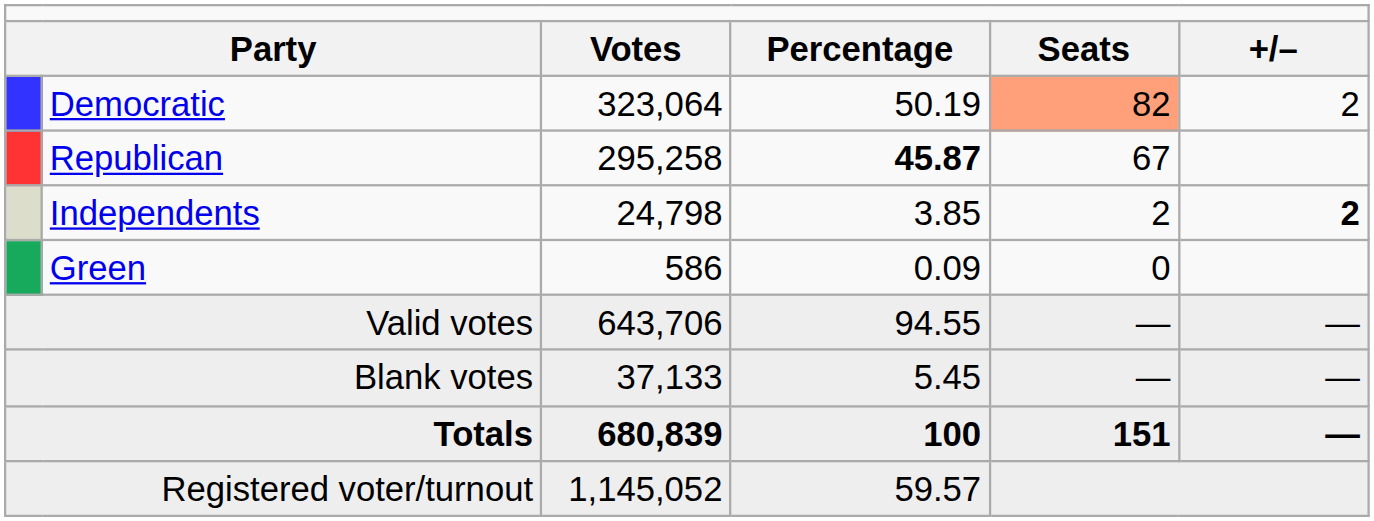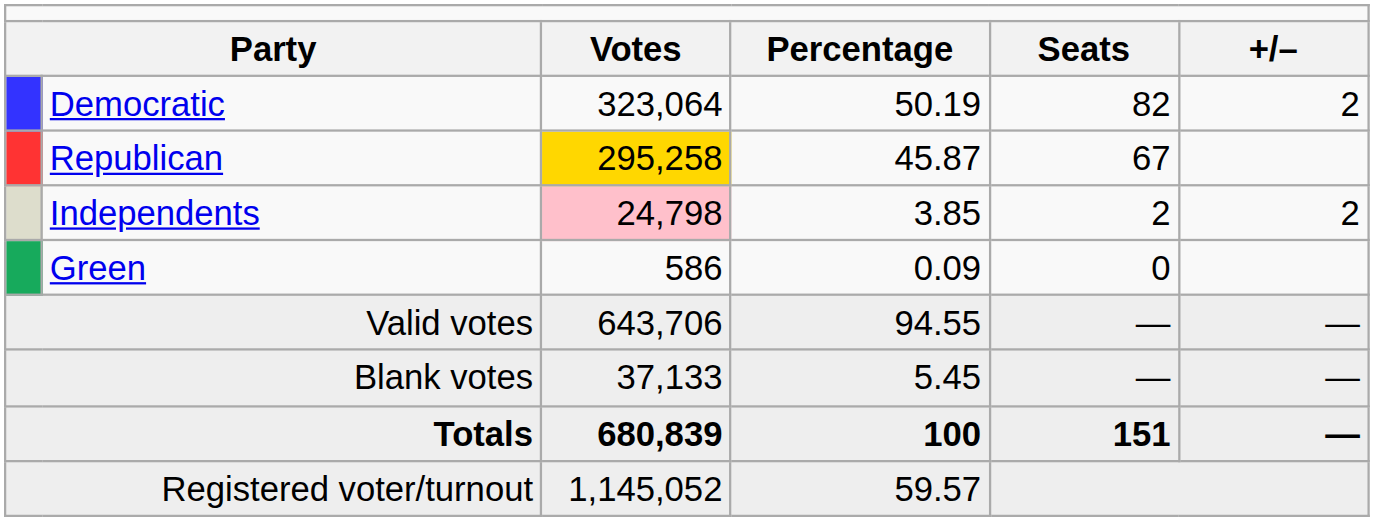(1151, 104) lightsalmon background -> (1151, 104) no background
(660, 159) no background -> (660, 159) gold background
(938, 159) bold -> (938, 159) normal
(669, 213) no background -> (669, 213) pink background
(1350, 213) bold -> (1350, 213) normal
